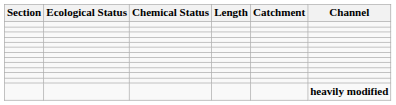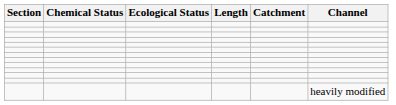columns swapped: (87, 13) <-> (171, 13)
(349, 91) bold -> (348, 91) normal
